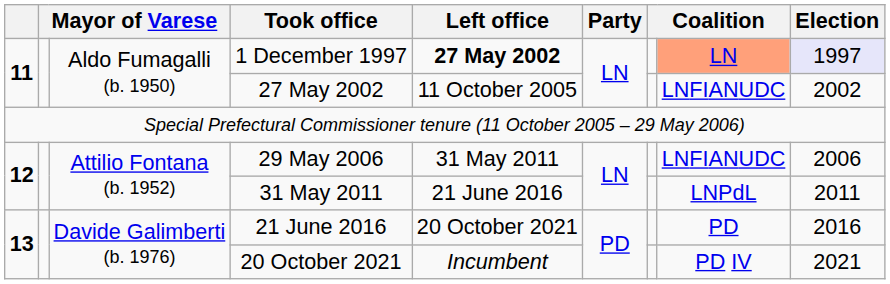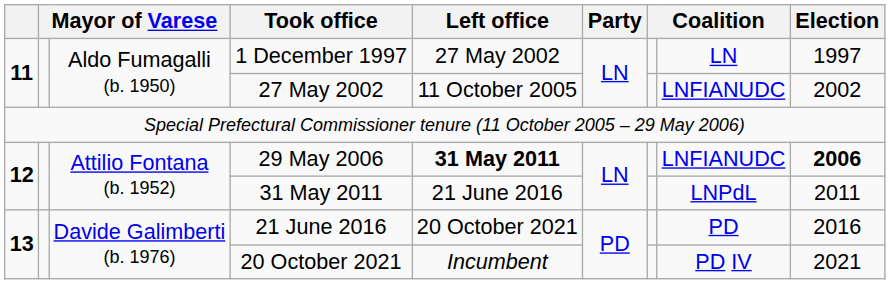(497, 55) bold -> (497, 55) normal
(724, 55) lightsalmon background -> (724, 55) no background
(837, 55) lavender background -> (837, 55) no background
(497, 158) normal -> (497, 158) bold
(837, 158) normal -> (837, 158) bold
